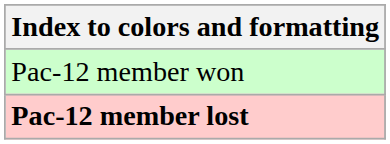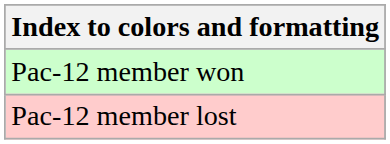(130, 116) bold -> (124, 116) normal
